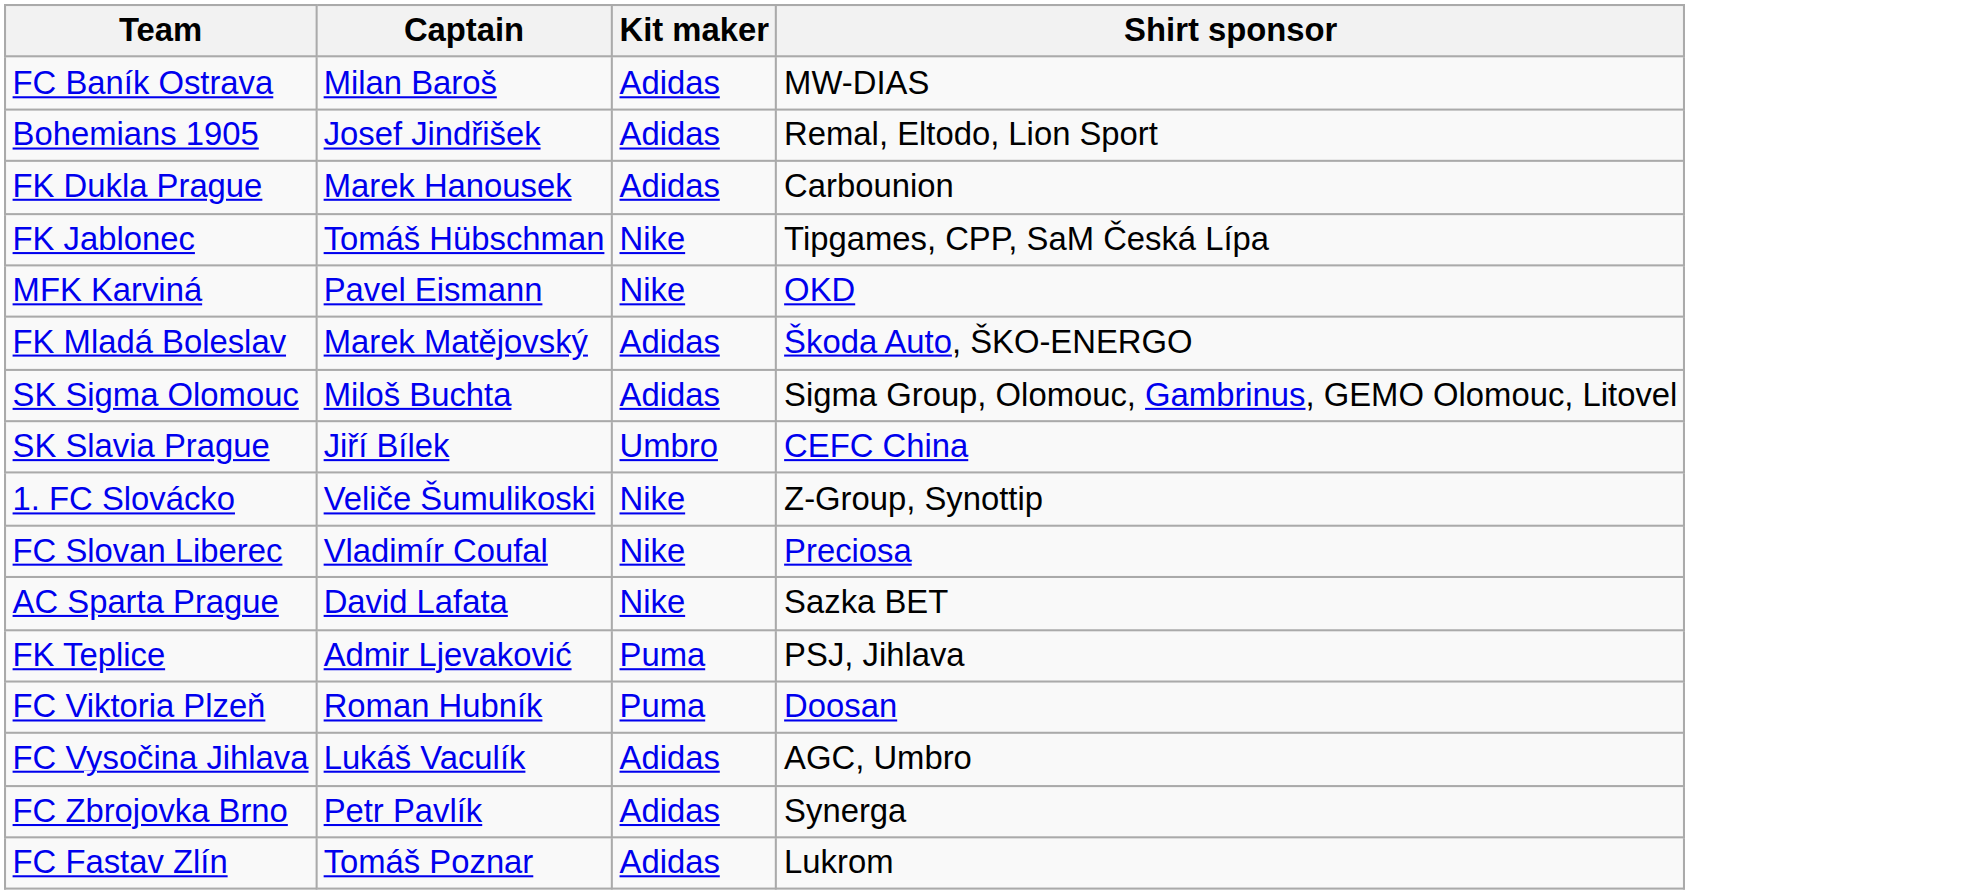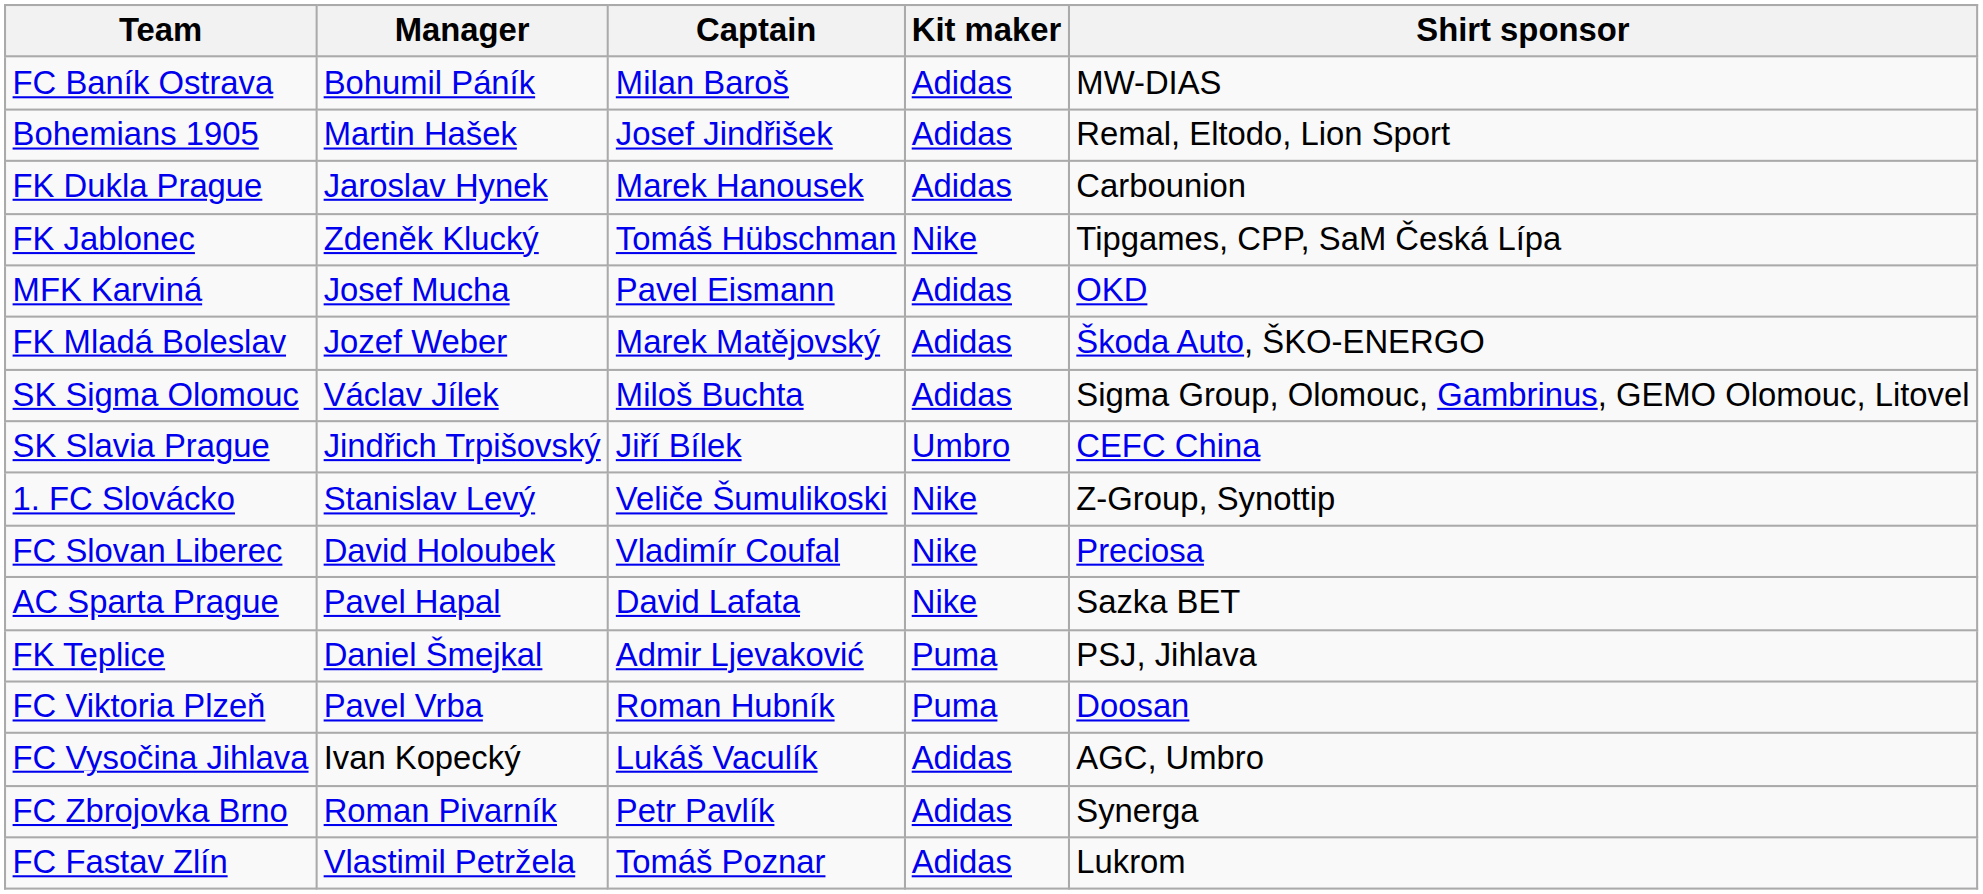+ column: (462, 30)
(652, 290) Nike -> (962, 290) Adidas
